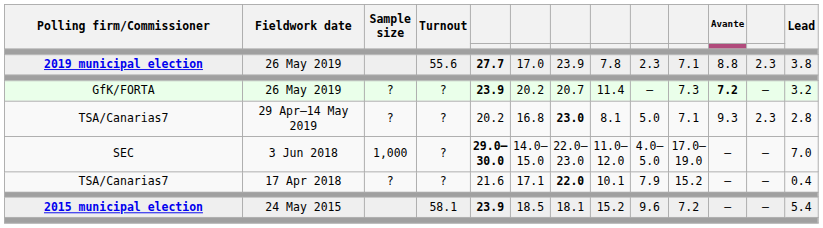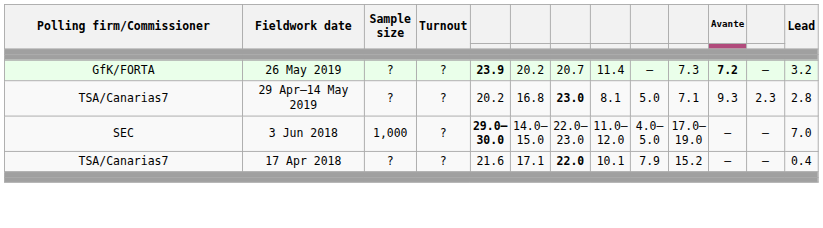- row: (123, 65)
- row: (123, 208)
